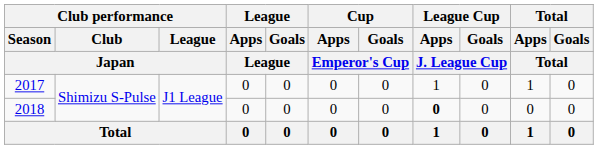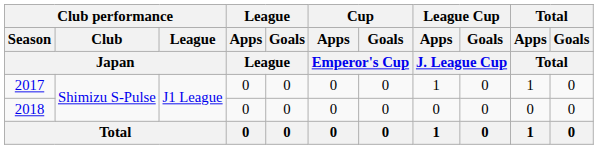(436, 109) bold -> (436, 109) normal
